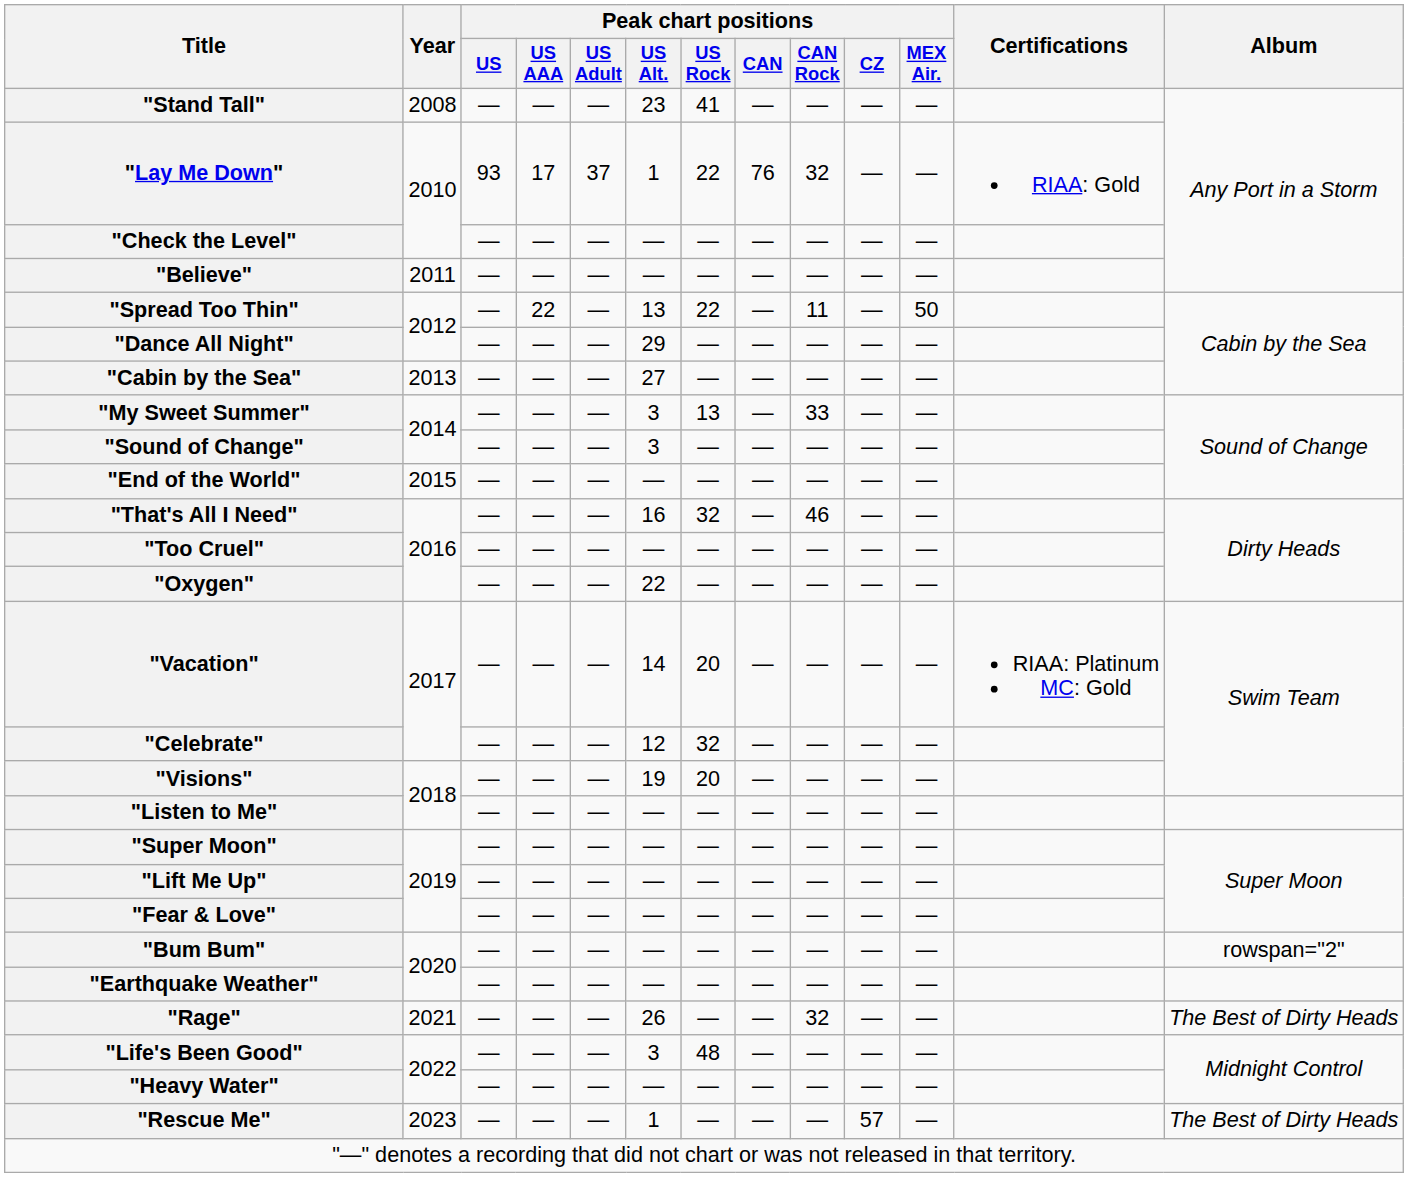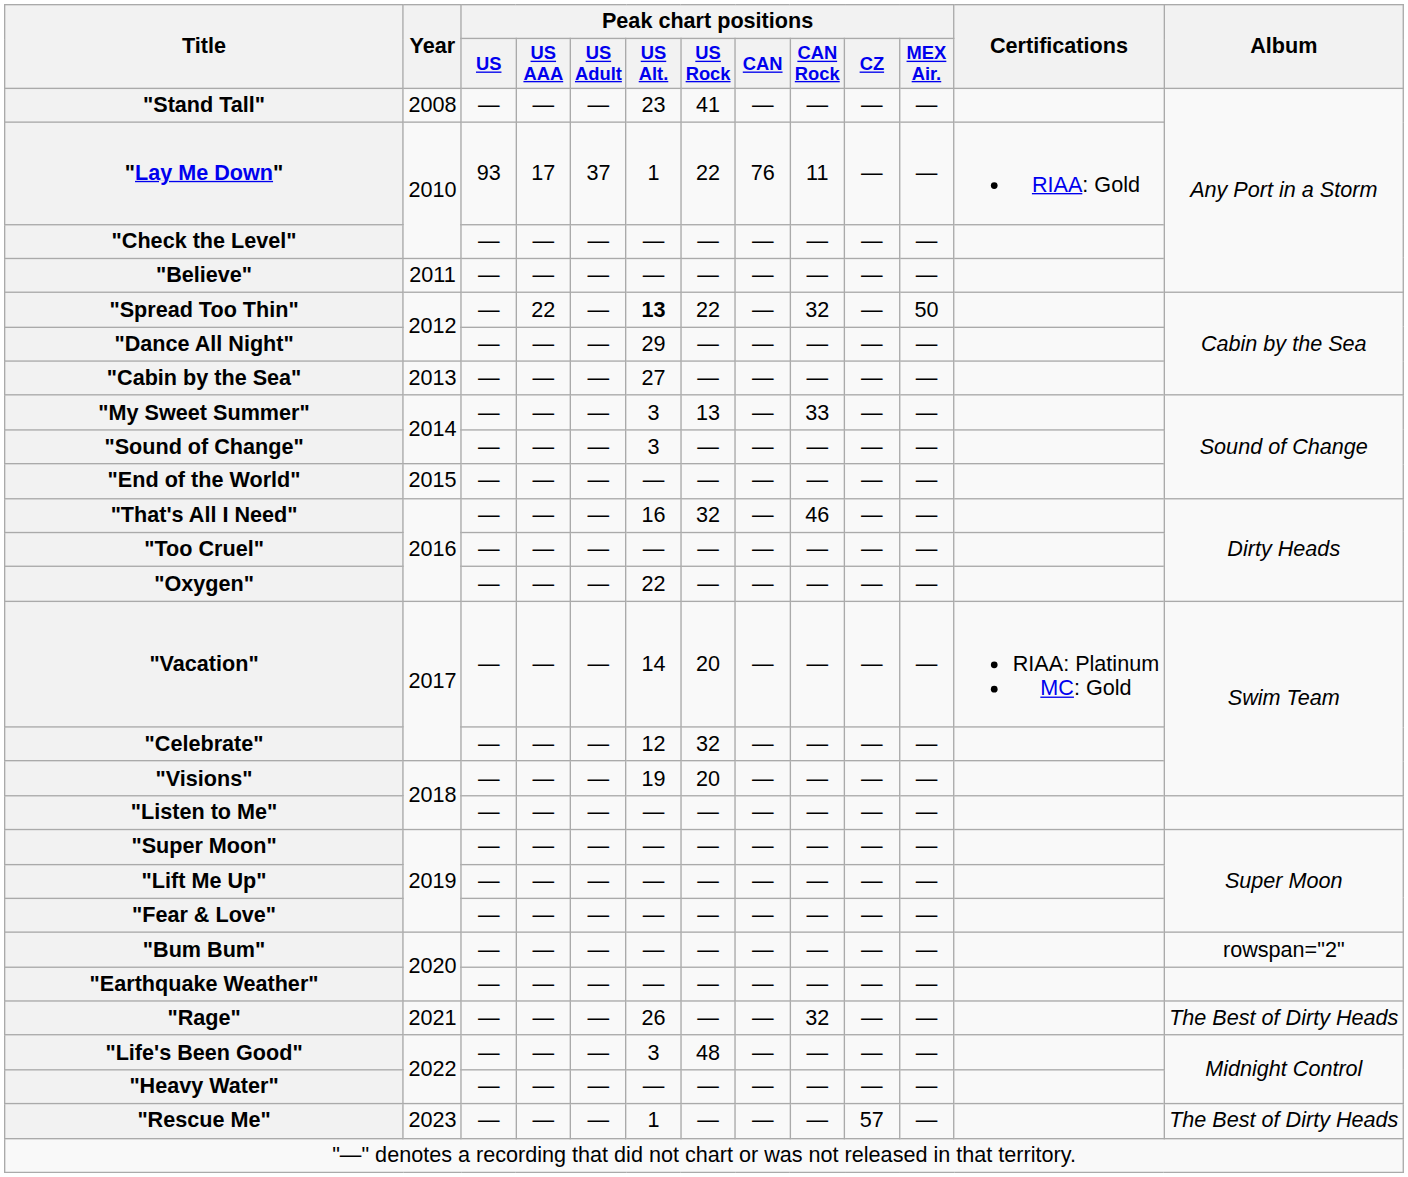(817, 173) 32 -> (817, 173) 11
(653, 309) normal -> (653, 309) bold
(817, 309) 11 -> (817, 309) 32
